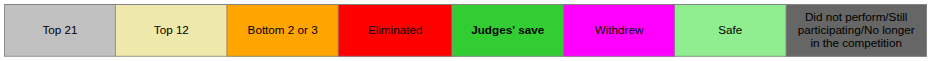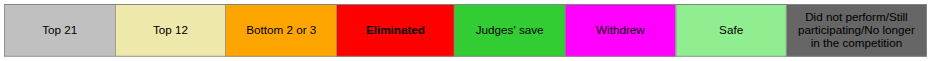(395, 30) normal -> (395, 30) bold
(508, 30) bold -> (510, 30) normal
